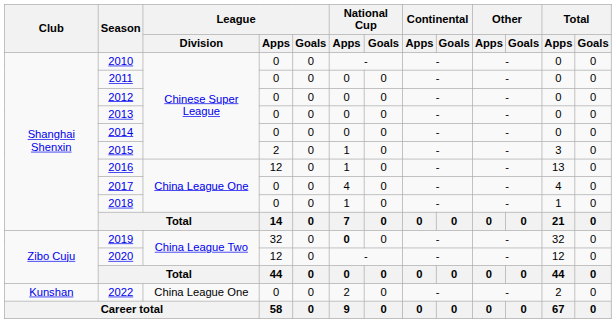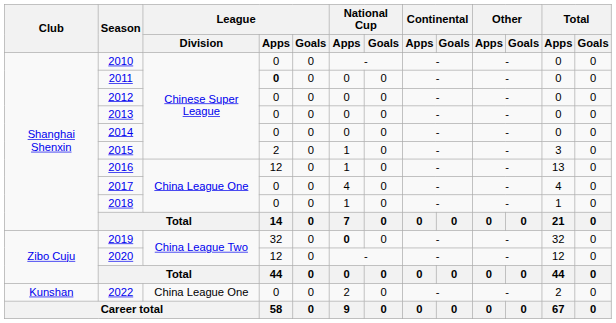(276, 79) normal -> (276, 79) bold
